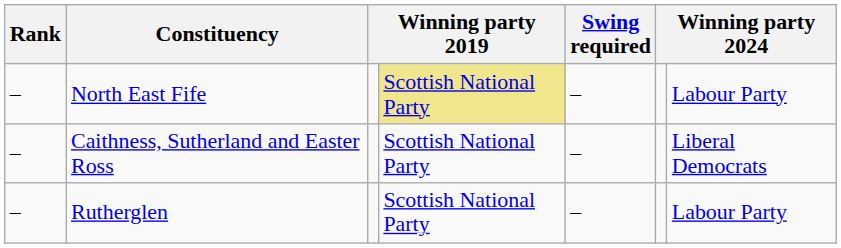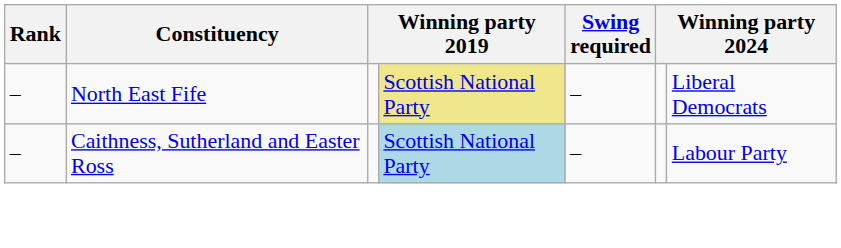(729, 93) Labour Party -> (719, 93) Liberal Democrats
(459, 153) no background -> (459, 153) lightblue background
(719, 153) Liberal Democrats -> (729, 153) Labour Party
- row: (120, 212)
